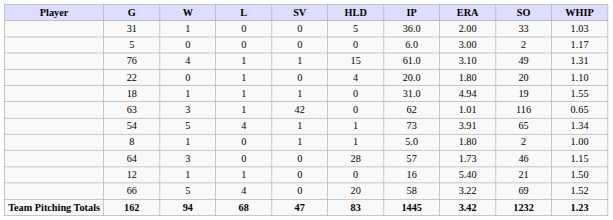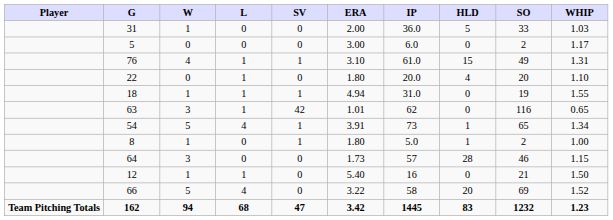columns swapped: (356, 12) <-> (468, 12)
